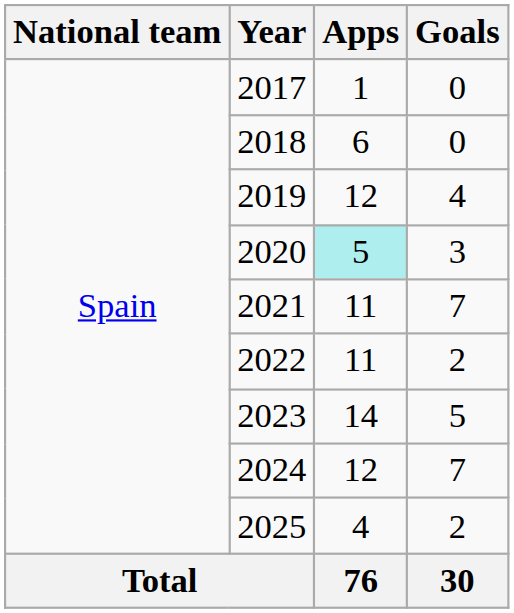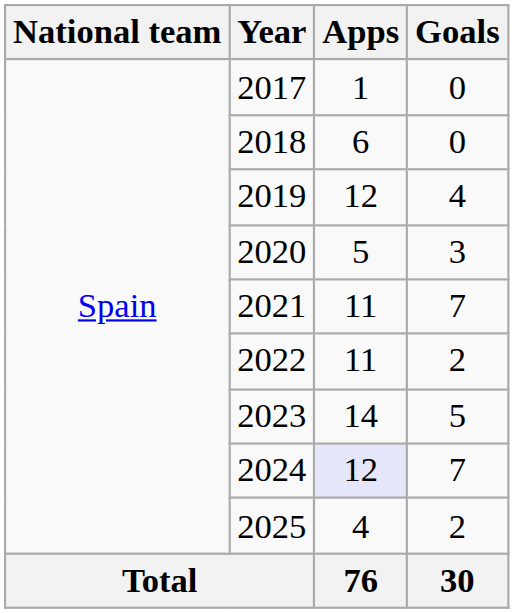(361, 251) paleturquoise background -> (361, 251) no background
(361, 470) no background -> (361, 470) lavender background
